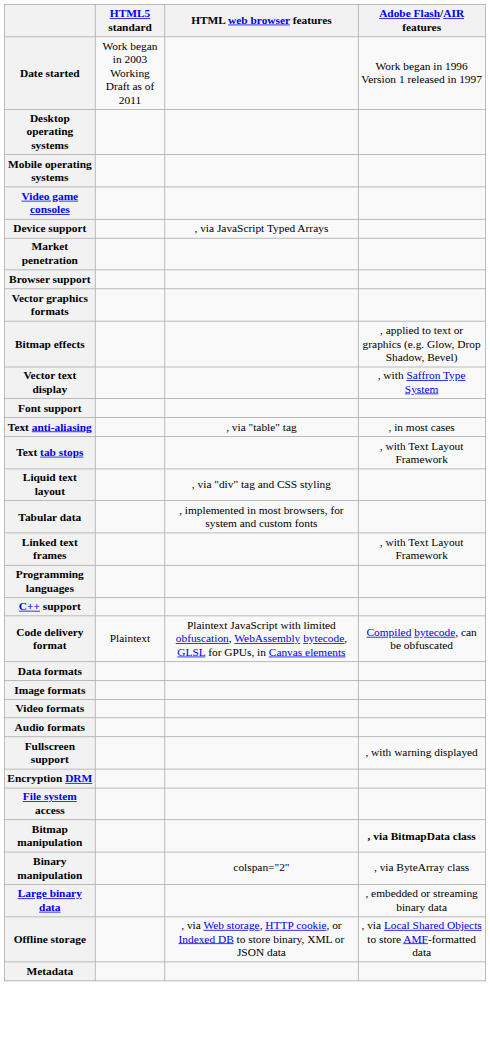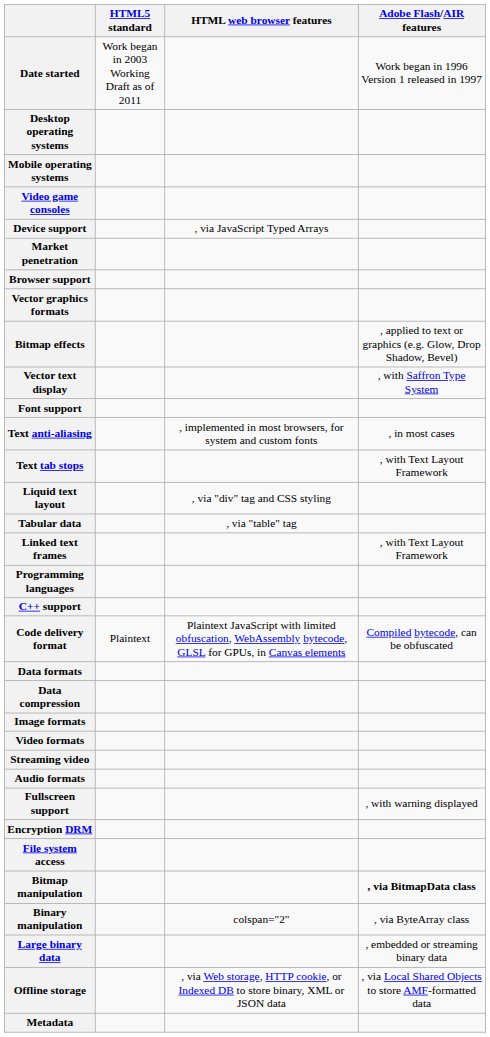(261, 427) , via "table" tag -> (261, 434) , implemented in most browsers, for system and custom fonts
(261, 517) , implemented in most browsers, for system and custom fonts -> (261, 524) , via "table" tag
+ row: (50, 697)
+ row: (50, 760)
